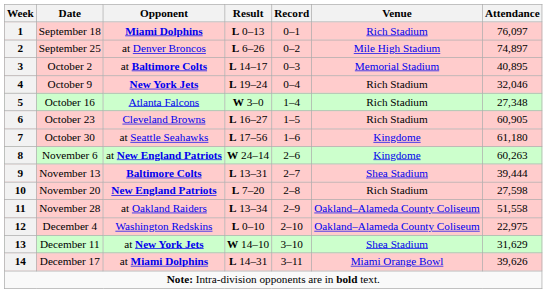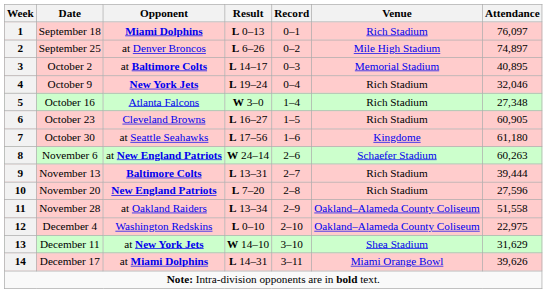(397, 155) Kingdome -> (397, 155) Schaefer Stadium
(397, 173) Shea Stadium -> (397, 173) Rich Stadium
(512, 191) 27,598 -> (512, 191) 27,596
